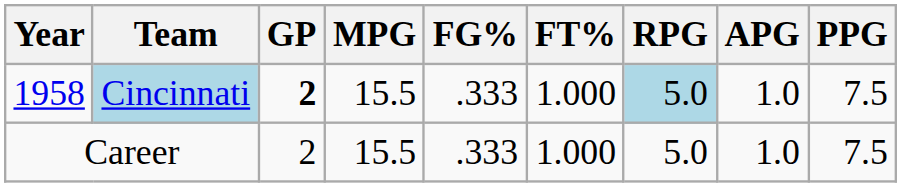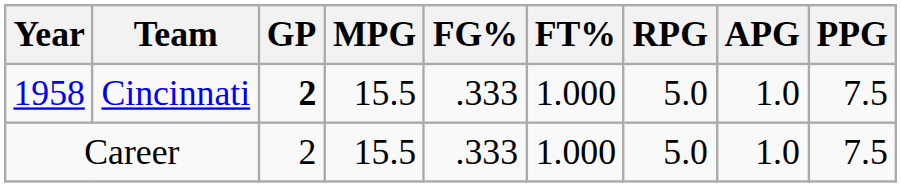(176, 93) lightblue background -> (176, 93) no background
(686, 93) lightblue background -> (686, 93) no background
